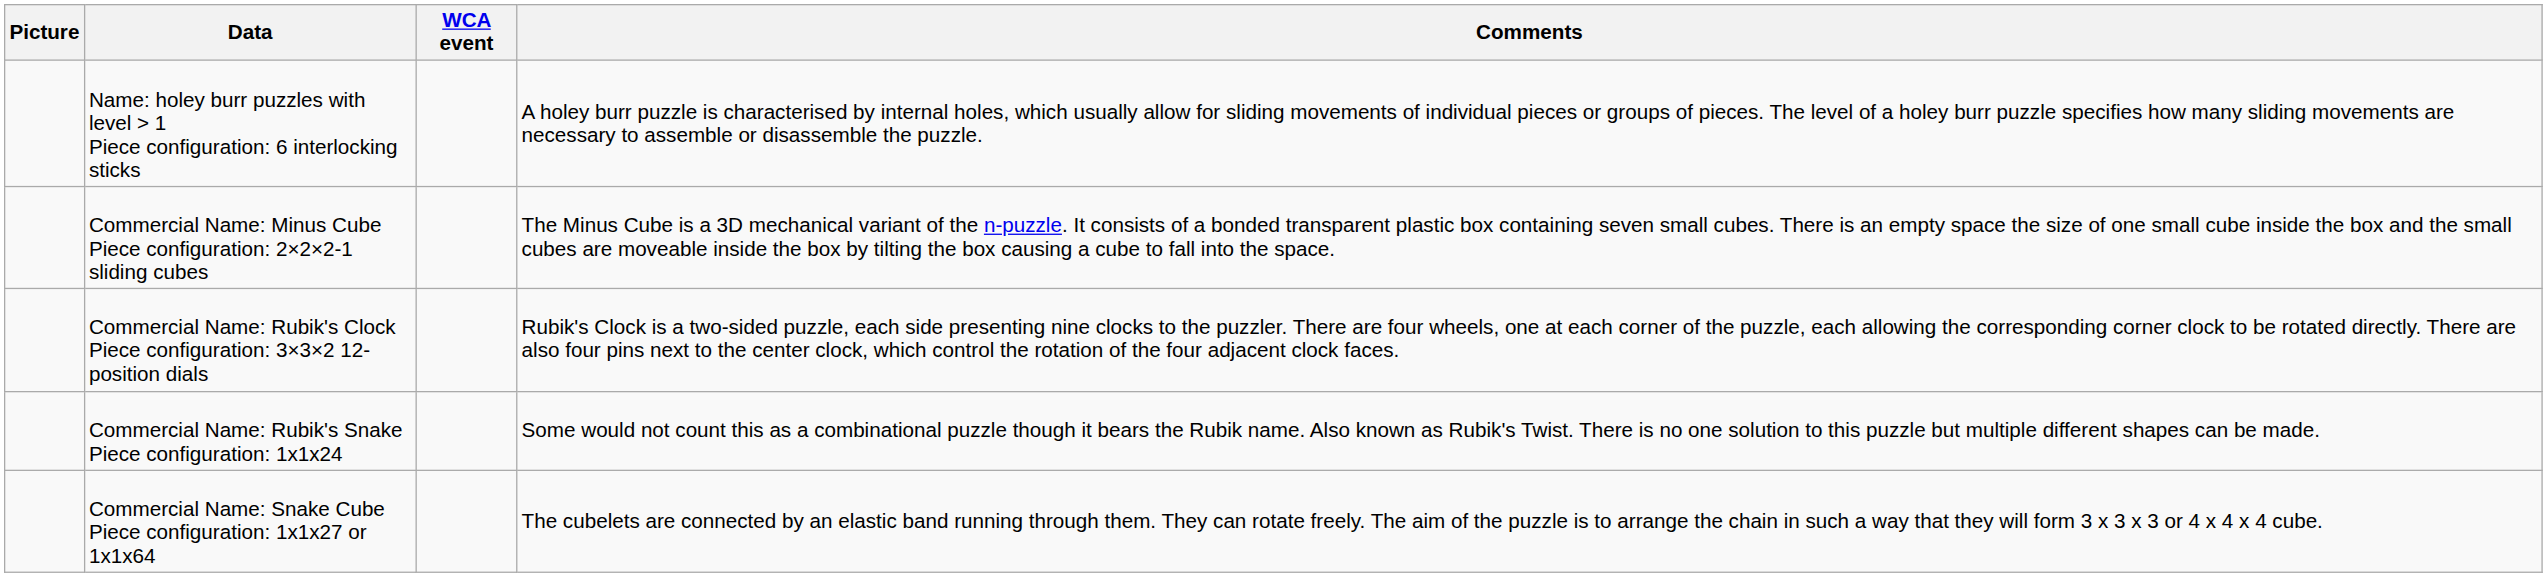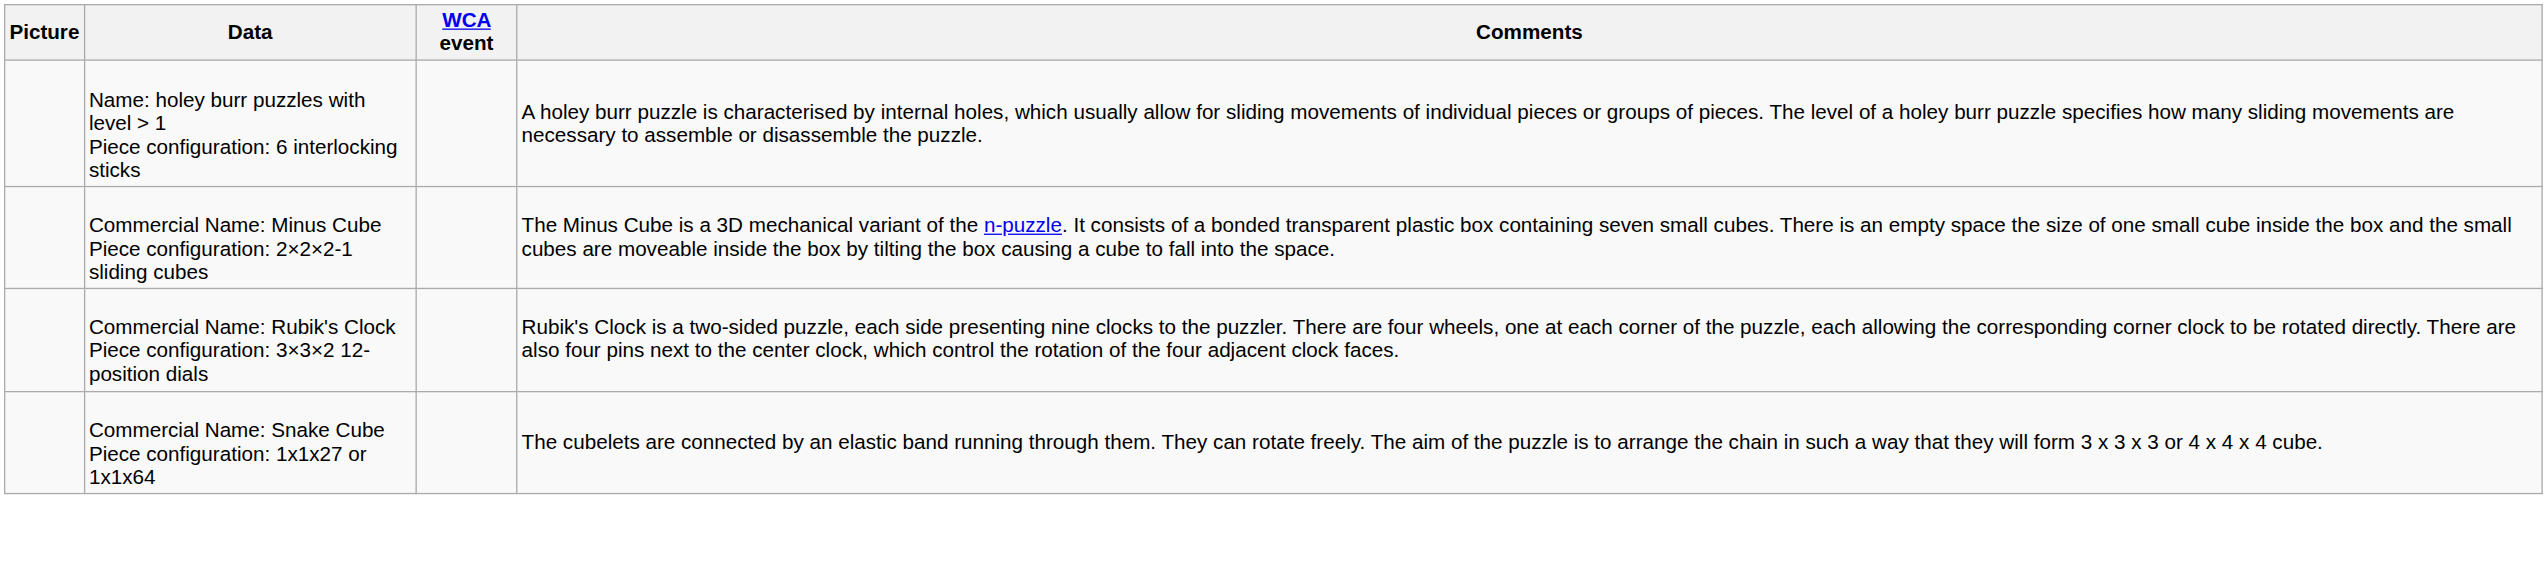- row: (246, 442)
